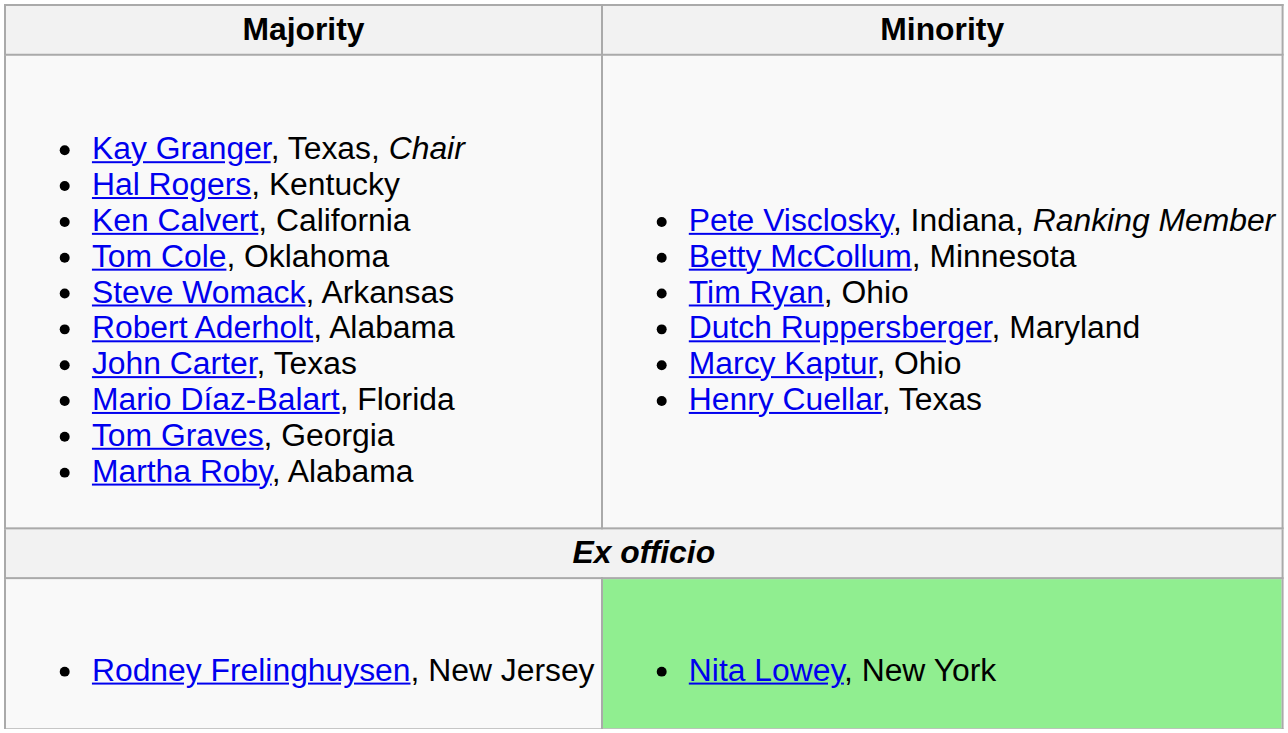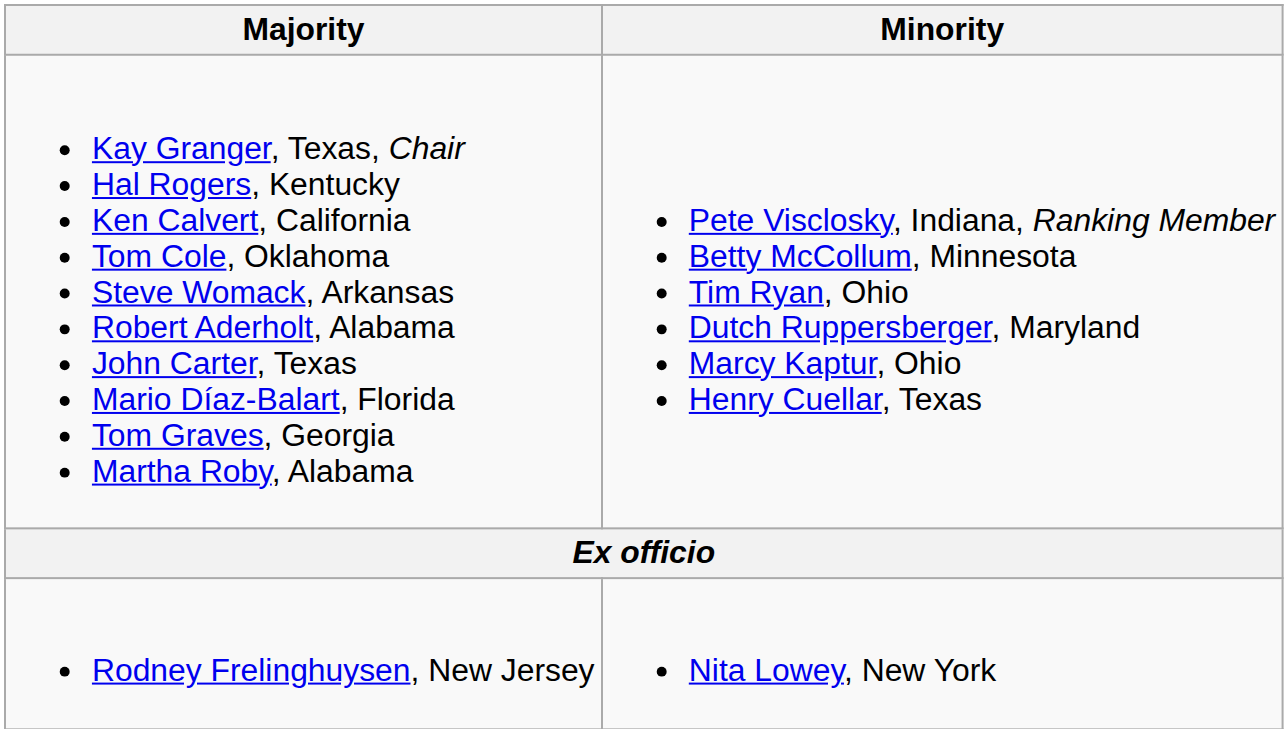(942, 671) lightgreen background -> (942, 671) no background
